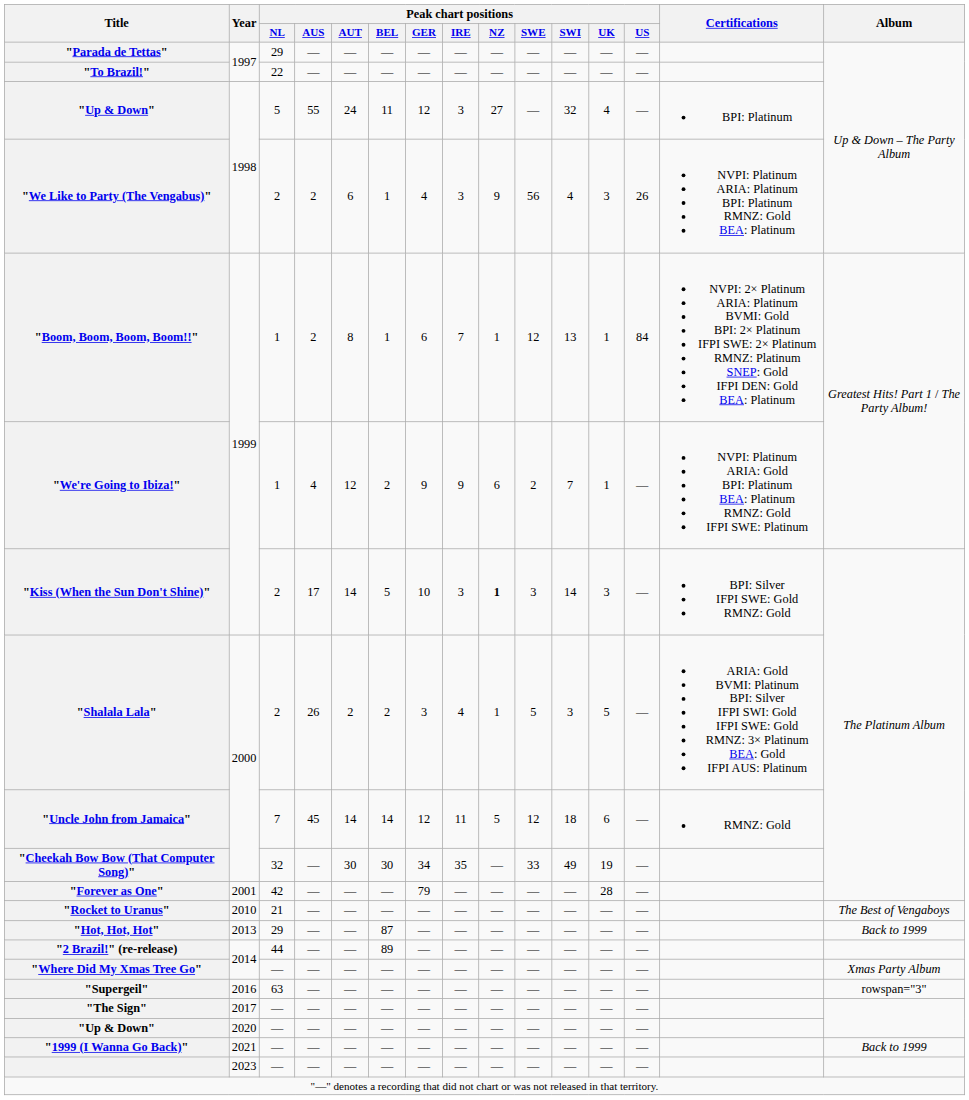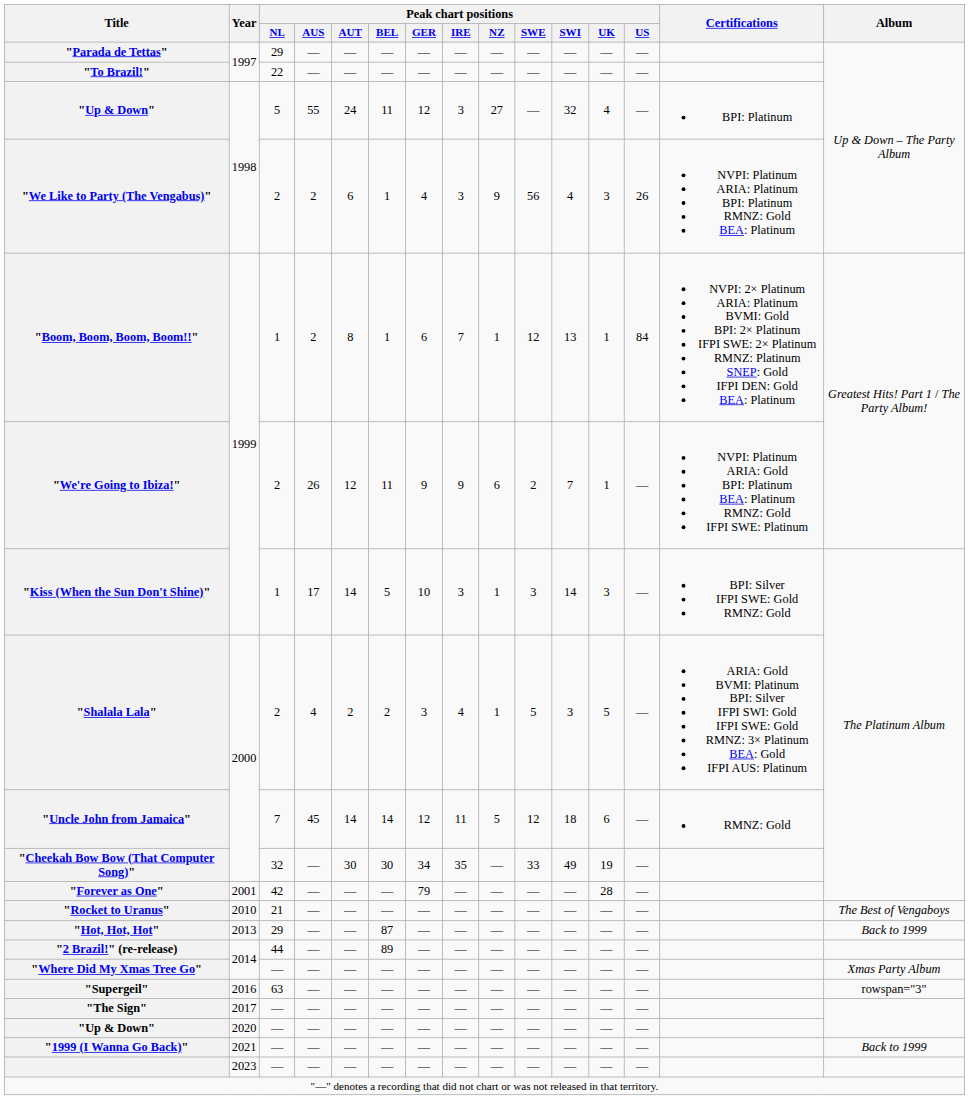(277, 485) 1 -> (277, 485) 2
(313, 485) 4 -> (313, 485) 26
(387, 485) 2 -> (387, 485) 11
(277, 592) 2 -> (277, 592) 1
(497, 592) bold -> (497, 592) normal
(313, 712) 26 -> (313, 712) 4
